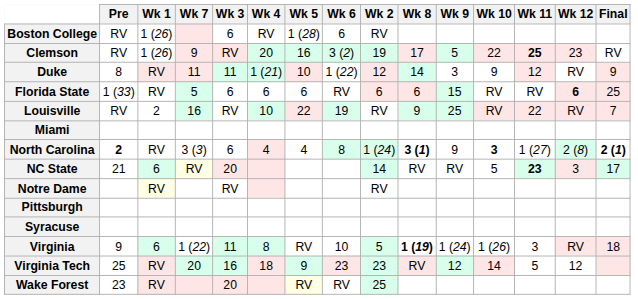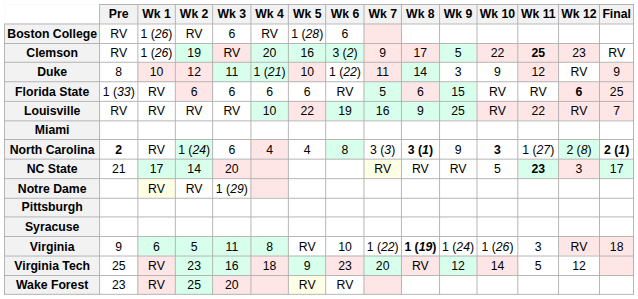columns swapped: (379, 14) <-> (194, 14)
(156, 72) RV -> (156, 72) 10
(156, 111) 2 -> (156, 111) RV
(156, 169) 6 -> (156, 169) 17
(230, 189) RV -> (232, 189) 1 (29)
